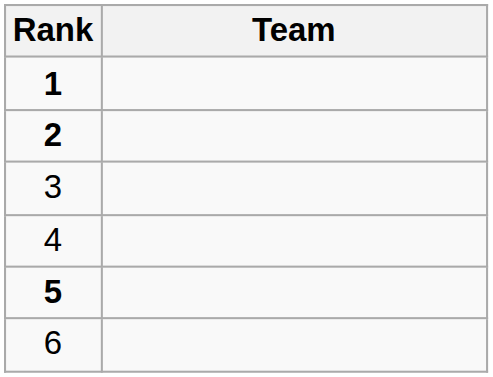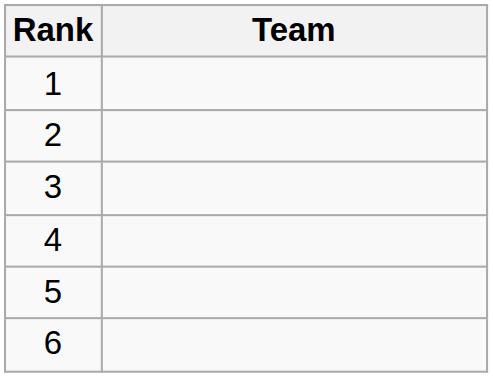(53, 82) bold -> (53, 82) normal
(53, 135) bold -> (53, 135) normal
(53, 291) bold -> (53, 291) normal
